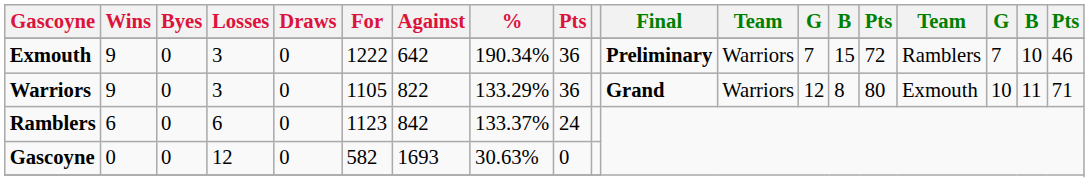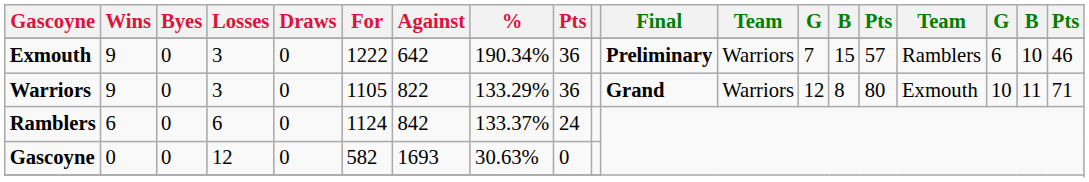(875, 55) 72 -> (875, 55) 57
(996, 55) 7 -> (996, 55) 6
(367, 123) 1123 -> (367, 123) 1124
